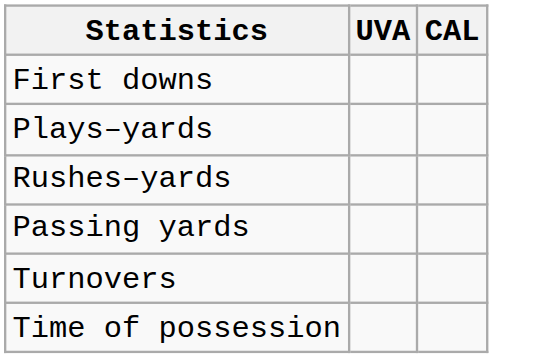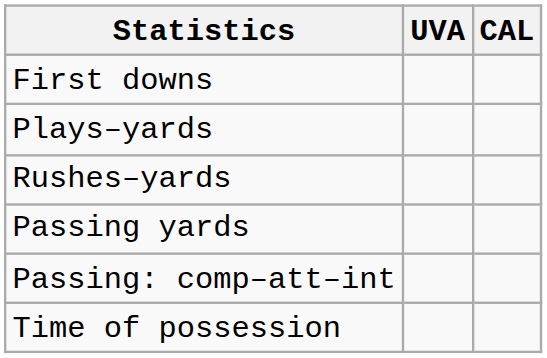+ row: (204, 278)
- row: (95, 278)
